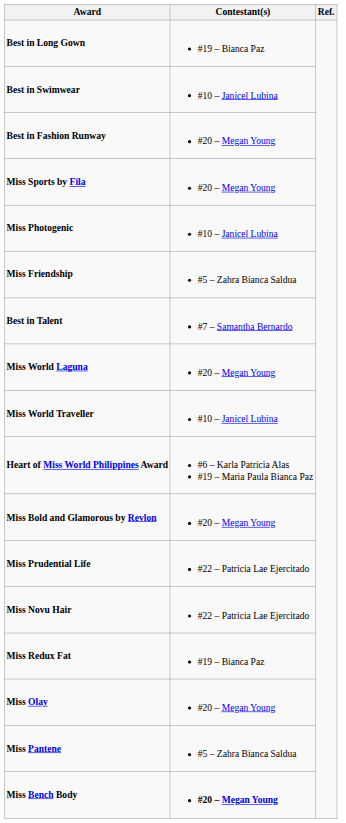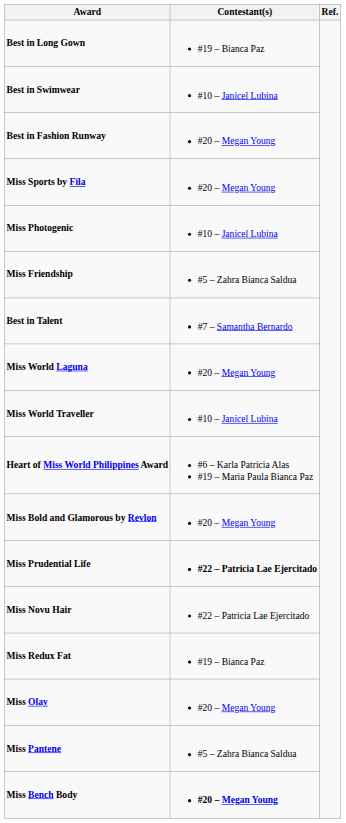(243, 569) normal -> (245, 569) bold
